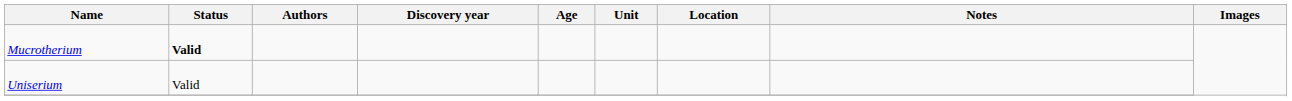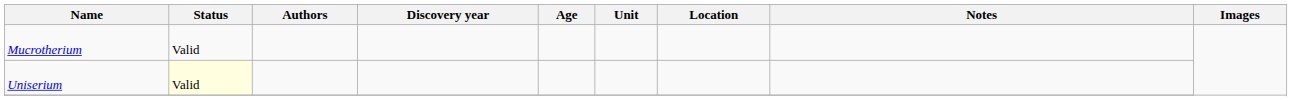(187, 49) bold -> (186, 49) normal
(186, 85) no background -> (186, 85) lightyellow background
